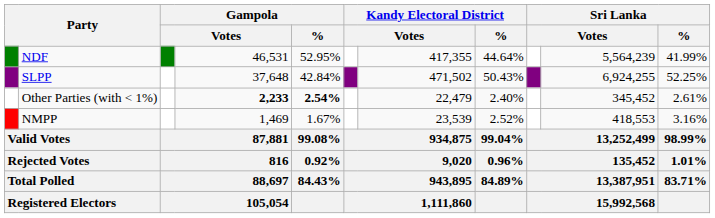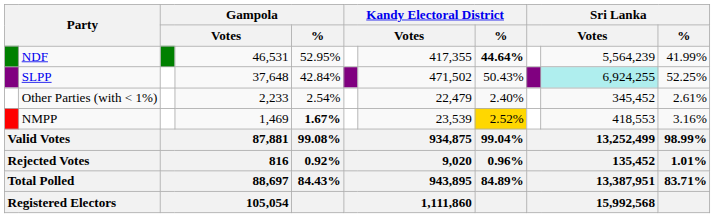(503, 56) normal -> (502, 56) bold
(629, 77) no background -> (629, 77) paleturquoise background
(274, 98) bold -> (274, 98) normal
(322, 98) bold -> (324, 98) normal
(324, 118) normal -> (322, 118) bold
(507, 118) no background -> (507, 118) gold background
